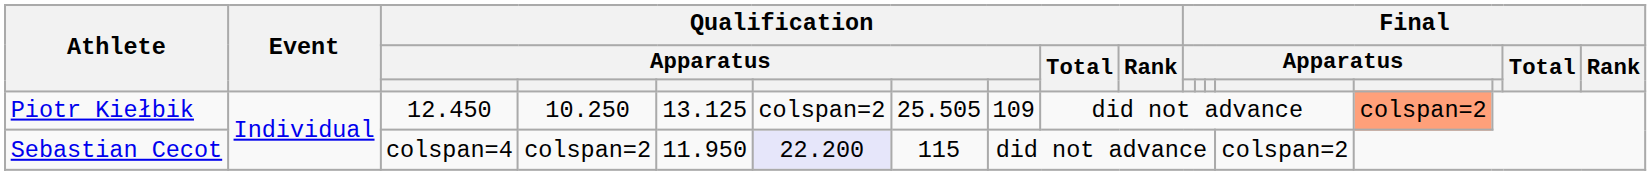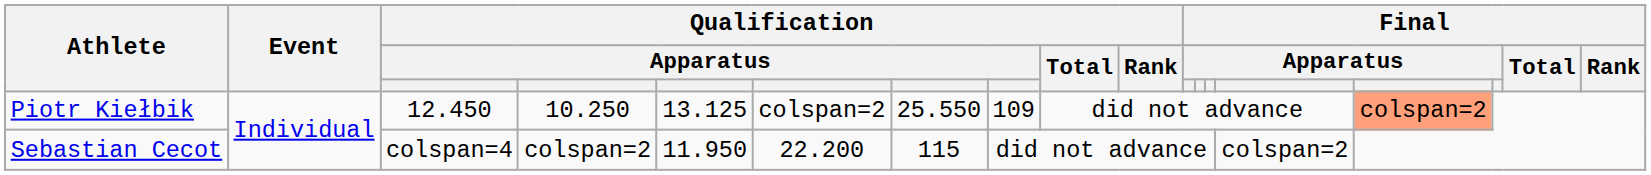(939, 110) 25.505 -> (939, 110) 25.550
(822, 149) lavender background -> (822, 149) no background
